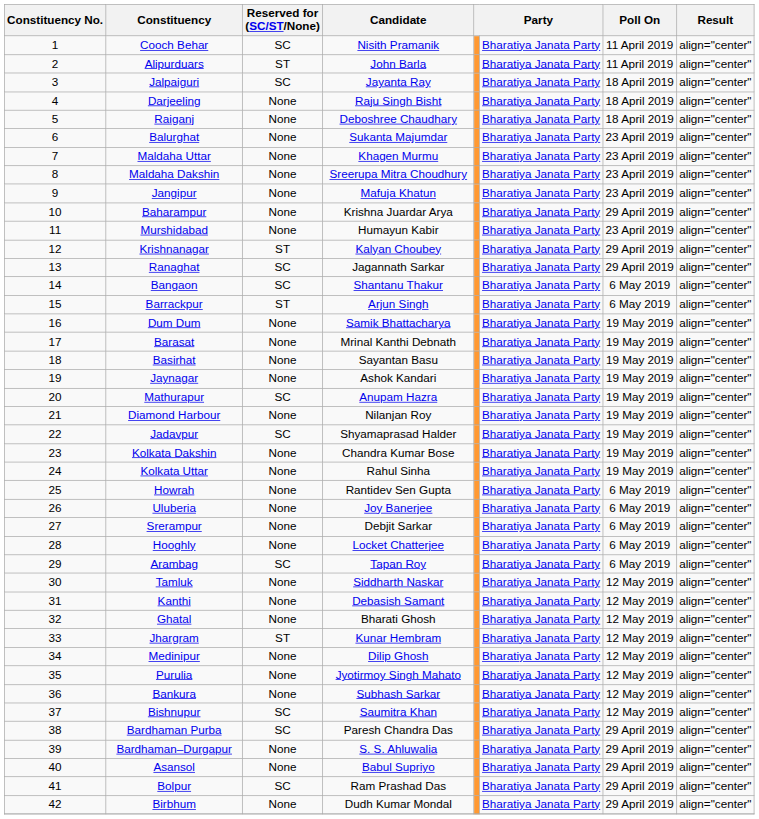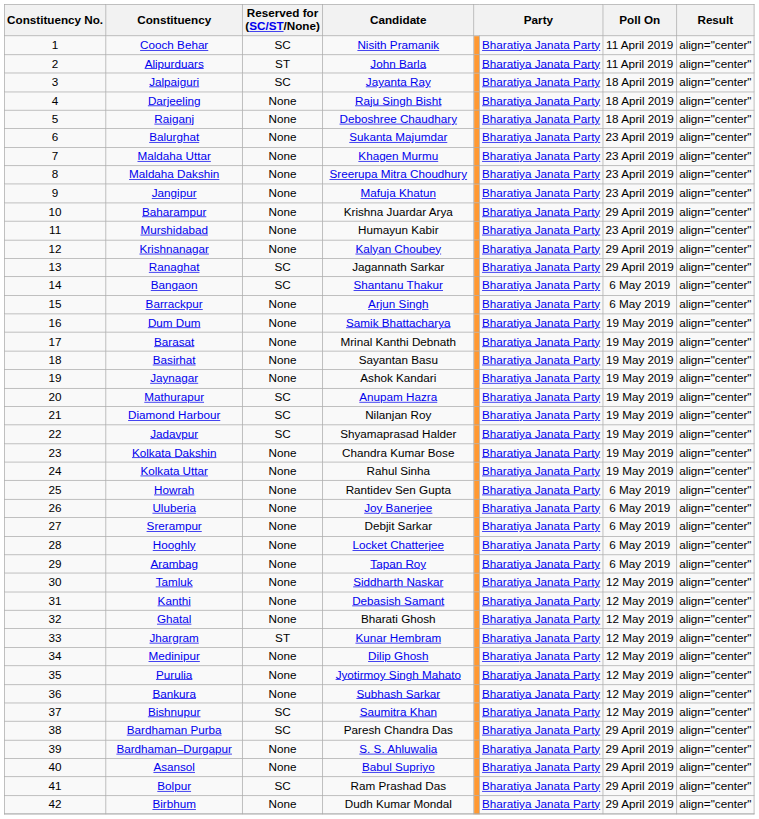(283, 249) ST -> (283, 249) None
(283, 304) ST -> (283, 304) None
(283, 415) None -> (283, 415) SC
(283, 564) SC -> (283, 564) None
